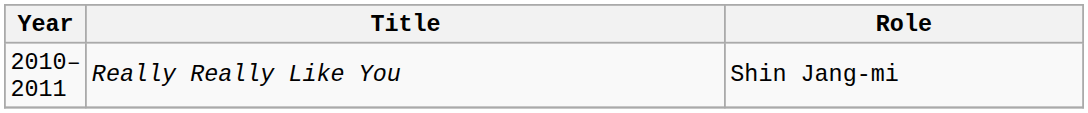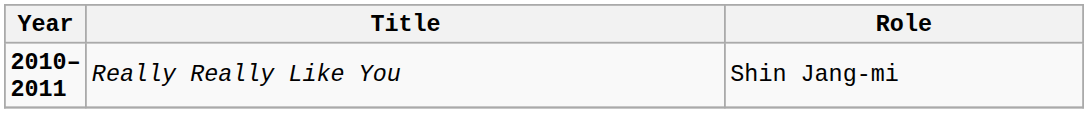(46, 76) normal -> (46, 76) bold
